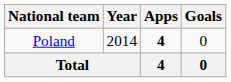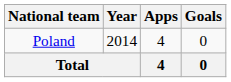(161, 40) bold -> (161, 40) normal
